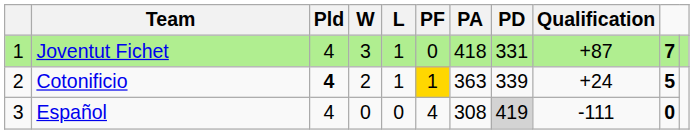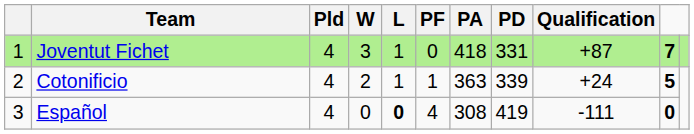(329, 81) bold -> (329, 81) normal
(432, 81) gold background -> (432, 81) no background
(399, 112) normal -> (399, 112) bold
(512, 112) lightgrey background -> (512, 112) no background
